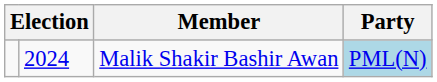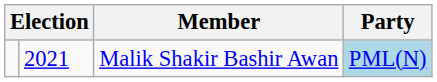(47, 58) 2024 -> (47, 58) 2021
